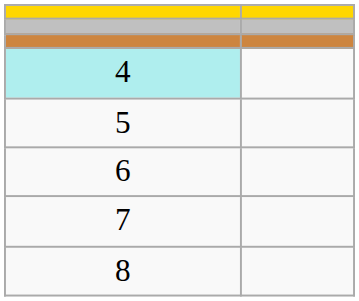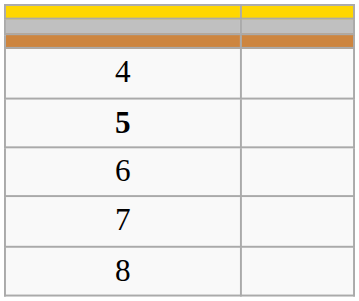(123, 72) paleturquoise background -> (123, 72) no background
(123, 121) normal -> (123, 121) bold
